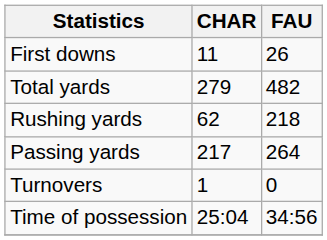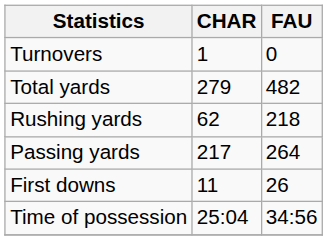rows swapped: (63, 54) <-> (56, 185)
